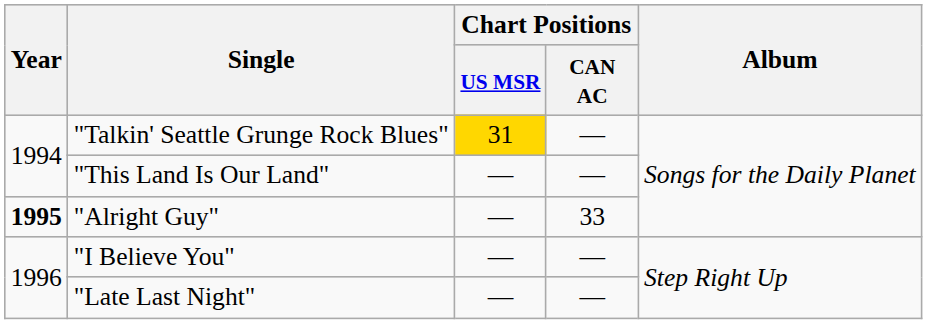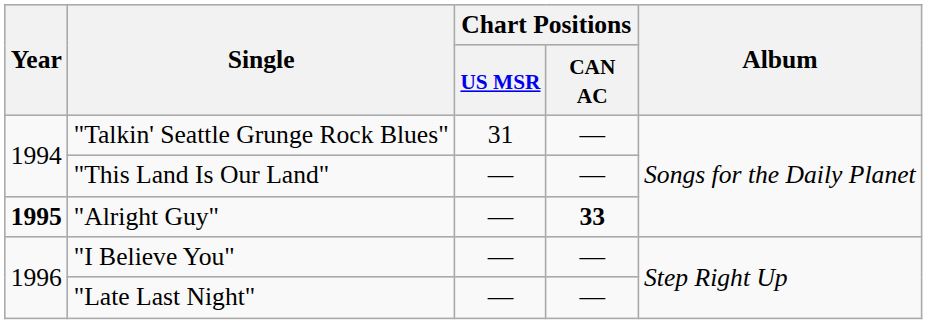(500, 134) gold background -> (500, 134) no background
(592, 216) normal -> (592, 216) bold
